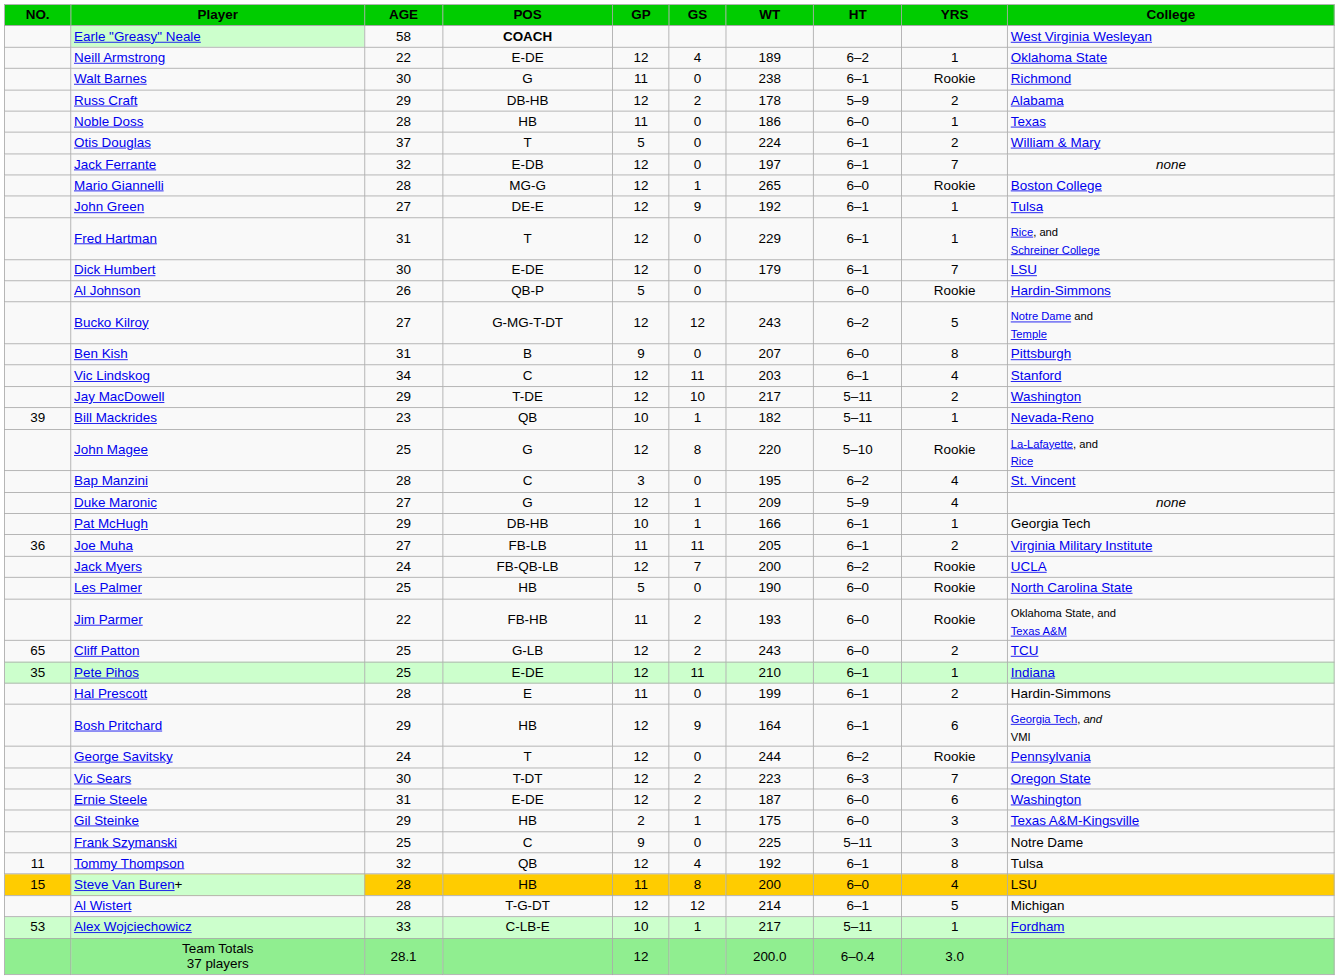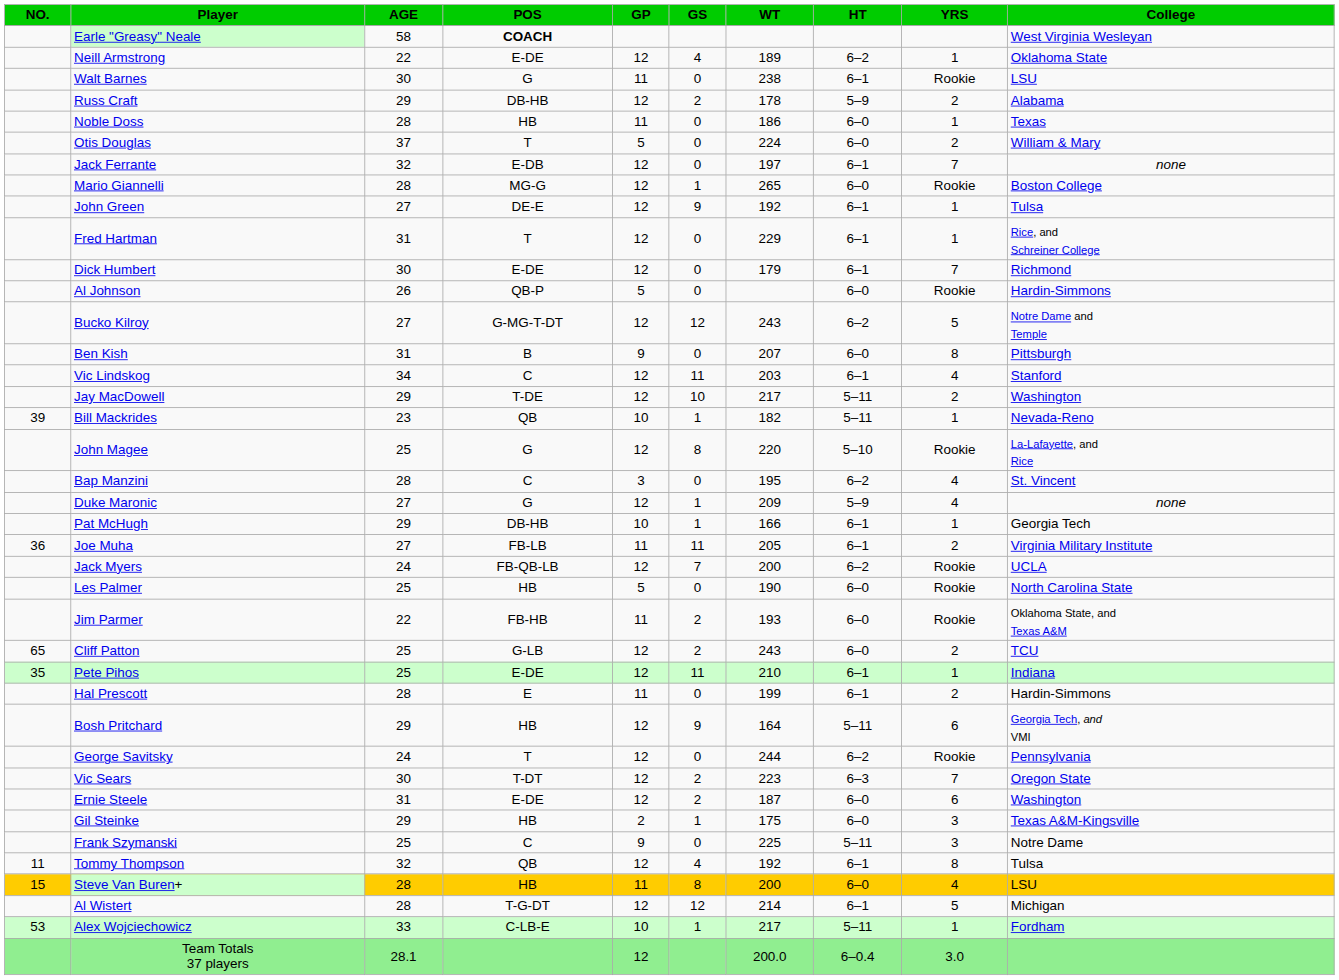(1041, 79) Richmond -> (1024, 79) LSU
(858, 143) 6–1 -> (858, 143) 6–0
(1024, 270) LSU -> (1041, 270) Richmond
(858, 725) 6–1 -> (858, 725) 5–11
